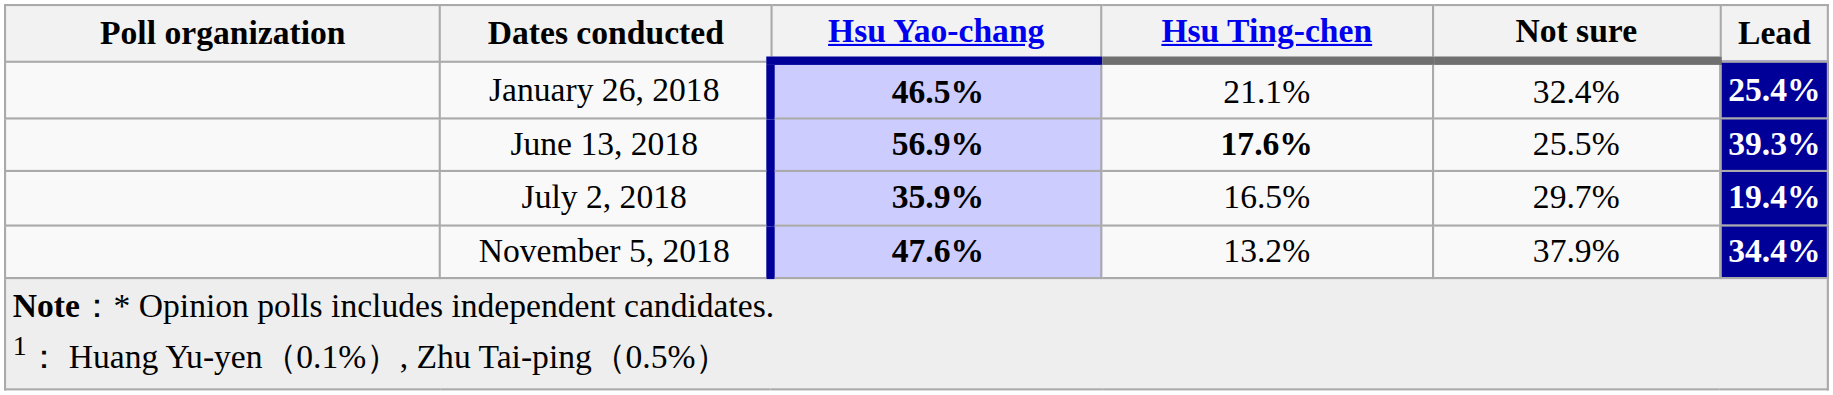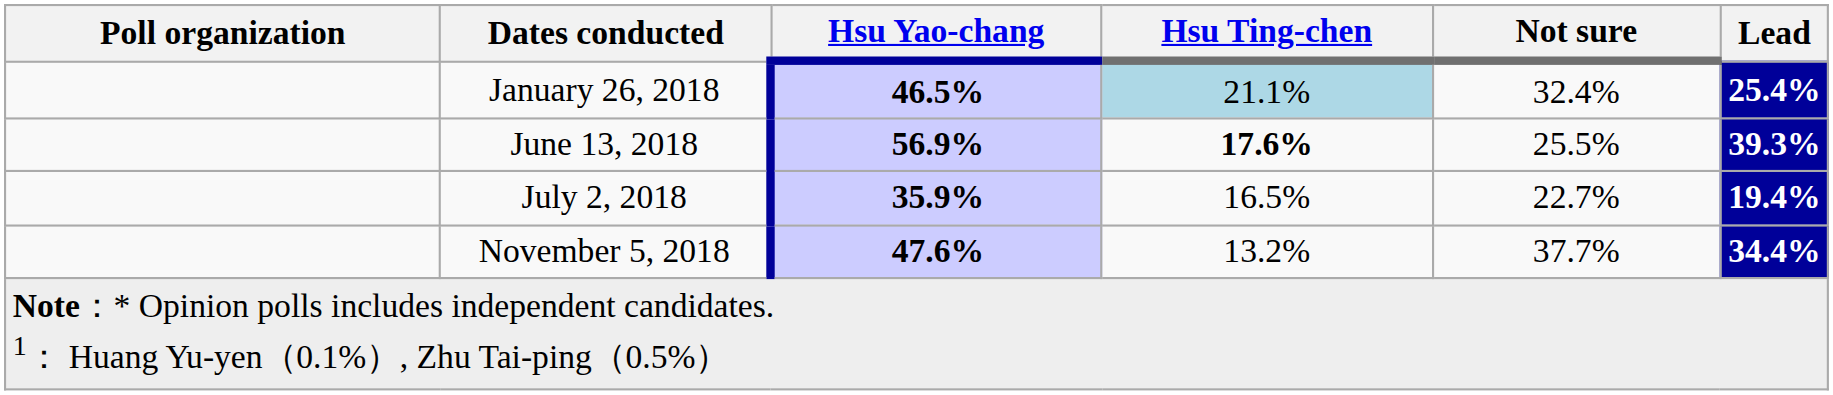(1267, 90) no background -> (1267, 90) lightblue background
(1576, 197) 29.7% -> (1576, 197) 22.7%
(1576, 250) 37.9% -> (1576, 250) 37.7%
